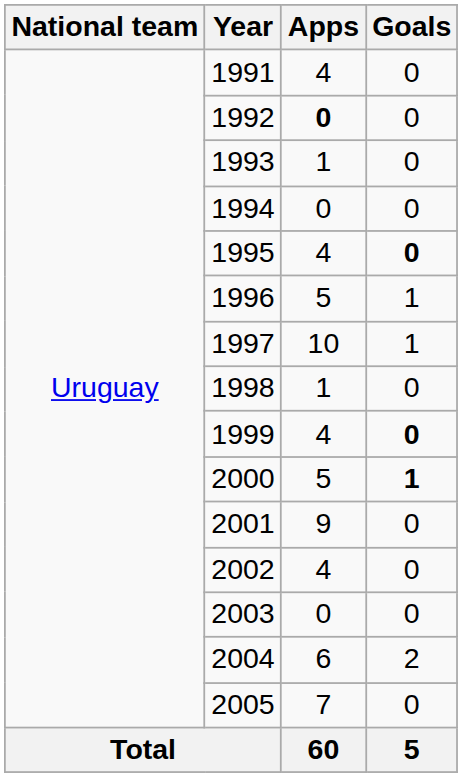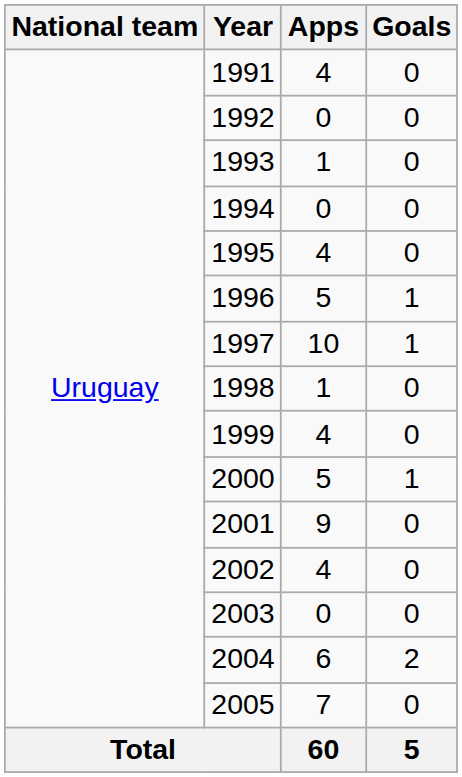(323, 117) bold -> (323, 117) normal
(412, 252) bold -> (412, 252) normal
(412, 433) bold -> (412, 433) normal
(412, 478) bold -> (412, 478) normal
